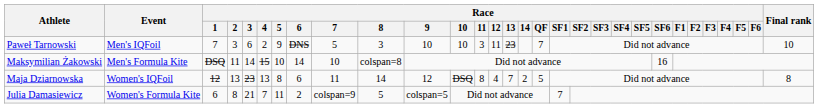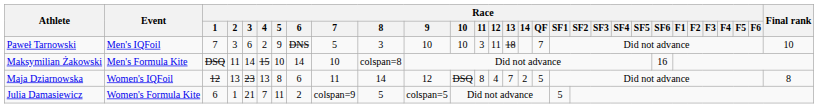(510, 45) 23 -> (510, 45) 18
(235, 95) 8 -> (235, 95) 1
(560, 95) 7 -> (560, 95) 5
